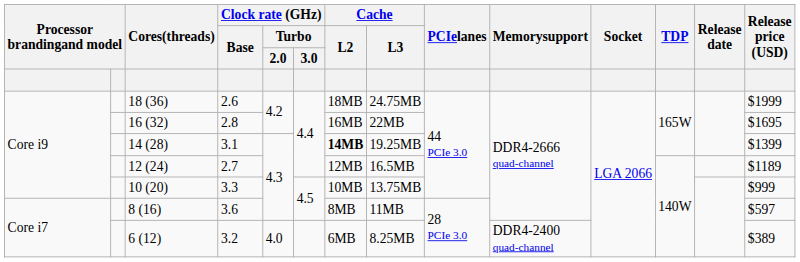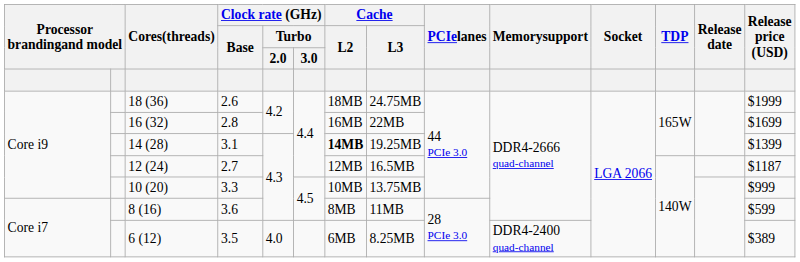(765, 123) $1695 -> (765, 123) $1699
(765, 166) $1189 -> (765, 166) $1187
(761, 209) $597 -> (761, 209) $599
(229, 238) 3.2 -> (229, 238) 3.5
